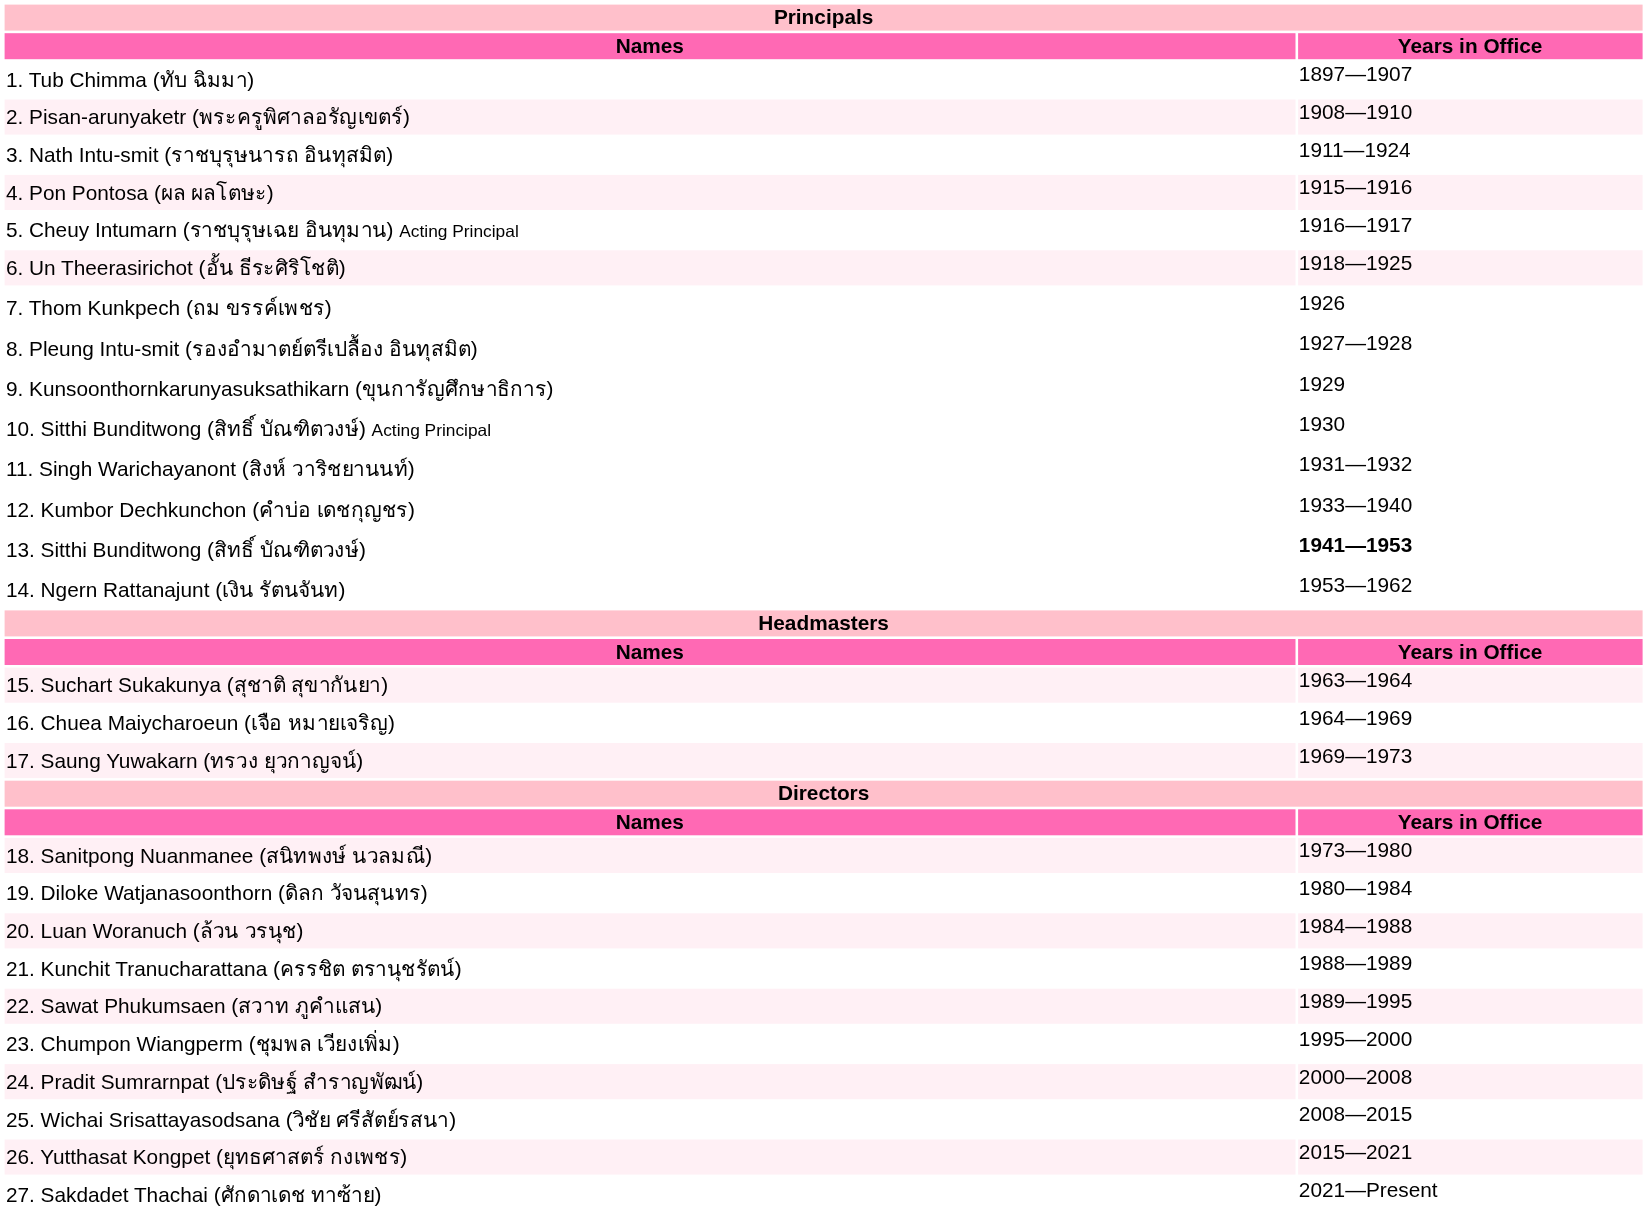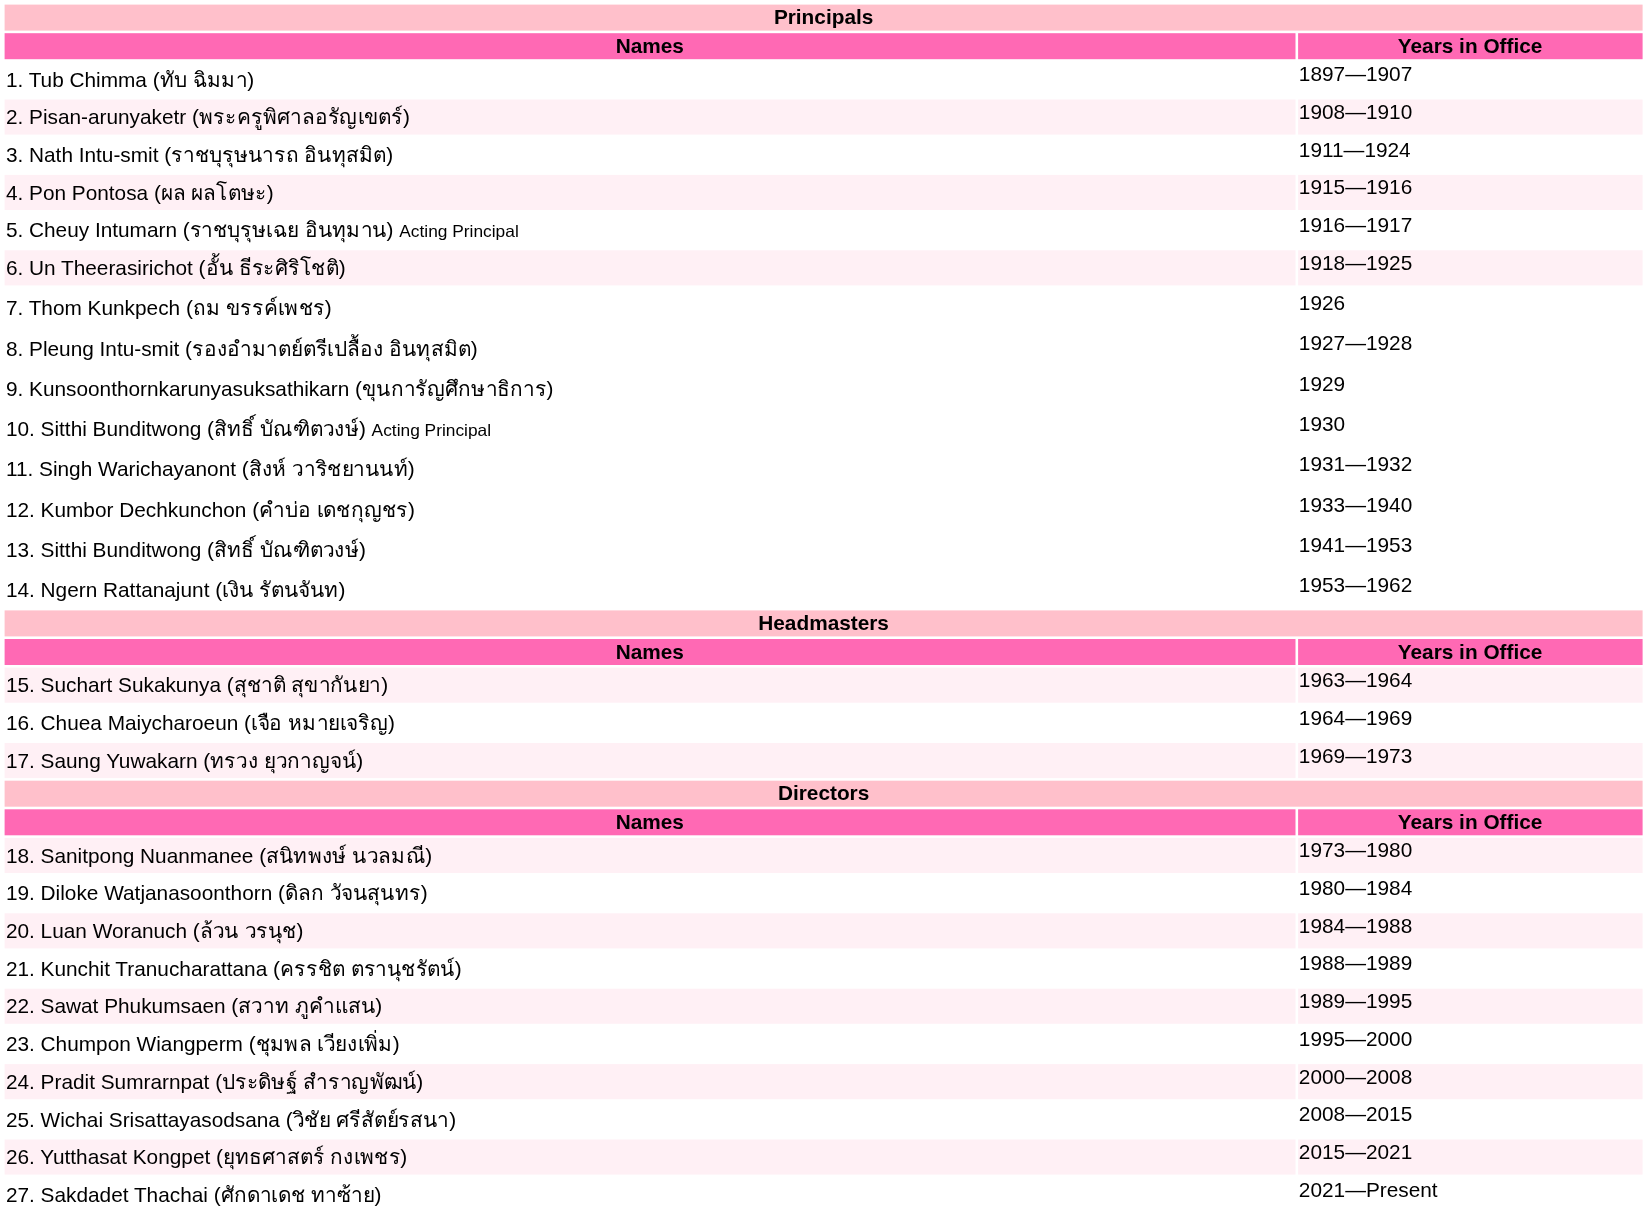(1356, 545) bold -> (1356, 545) normal
